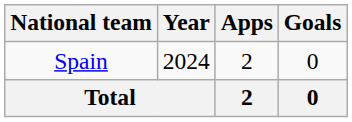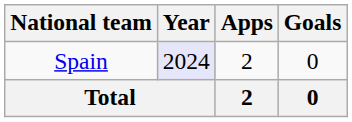(186, 60) no background -> (186, 60) lavender background
